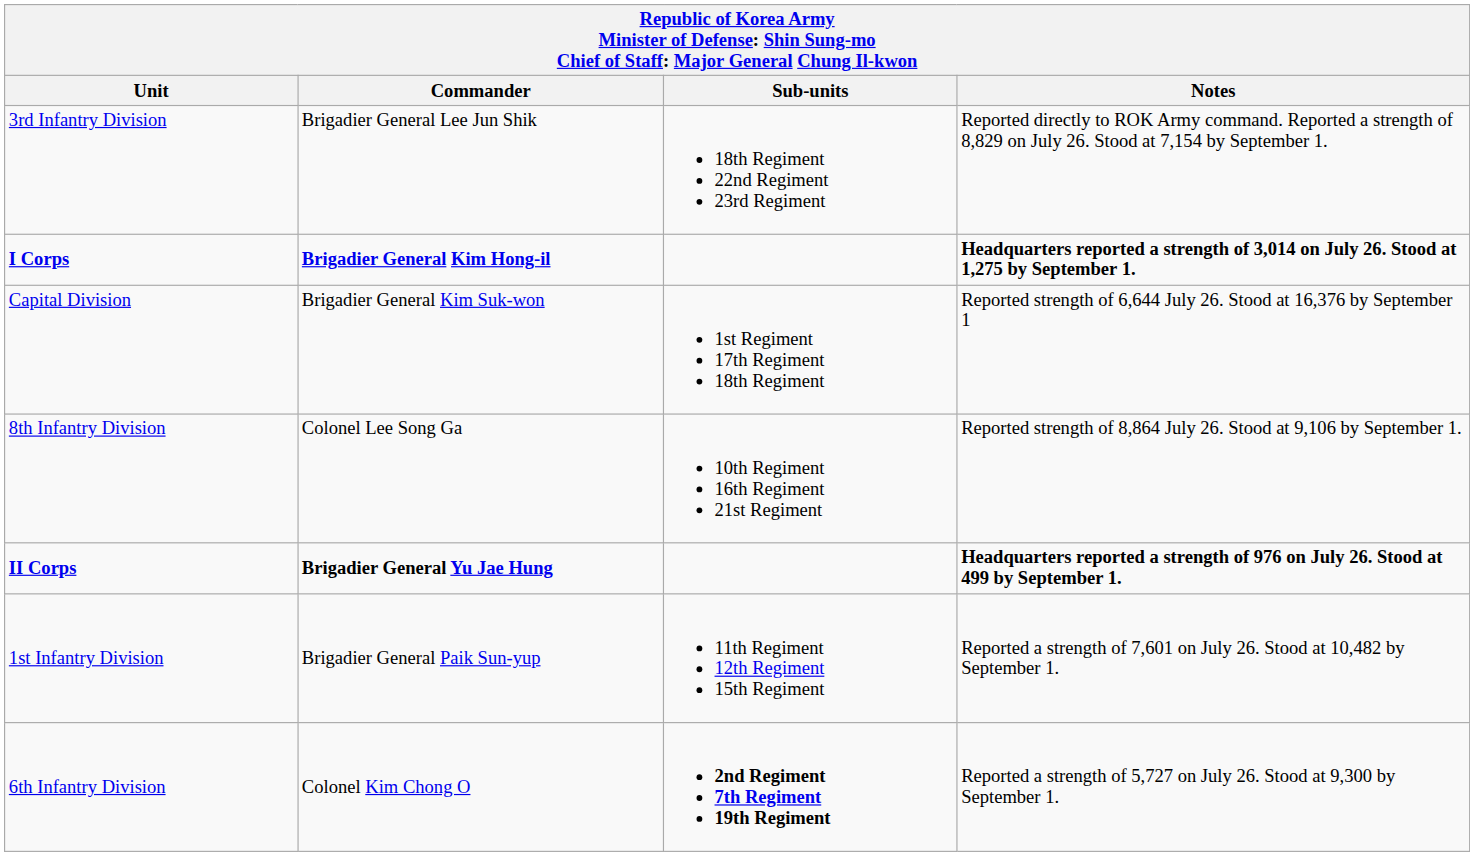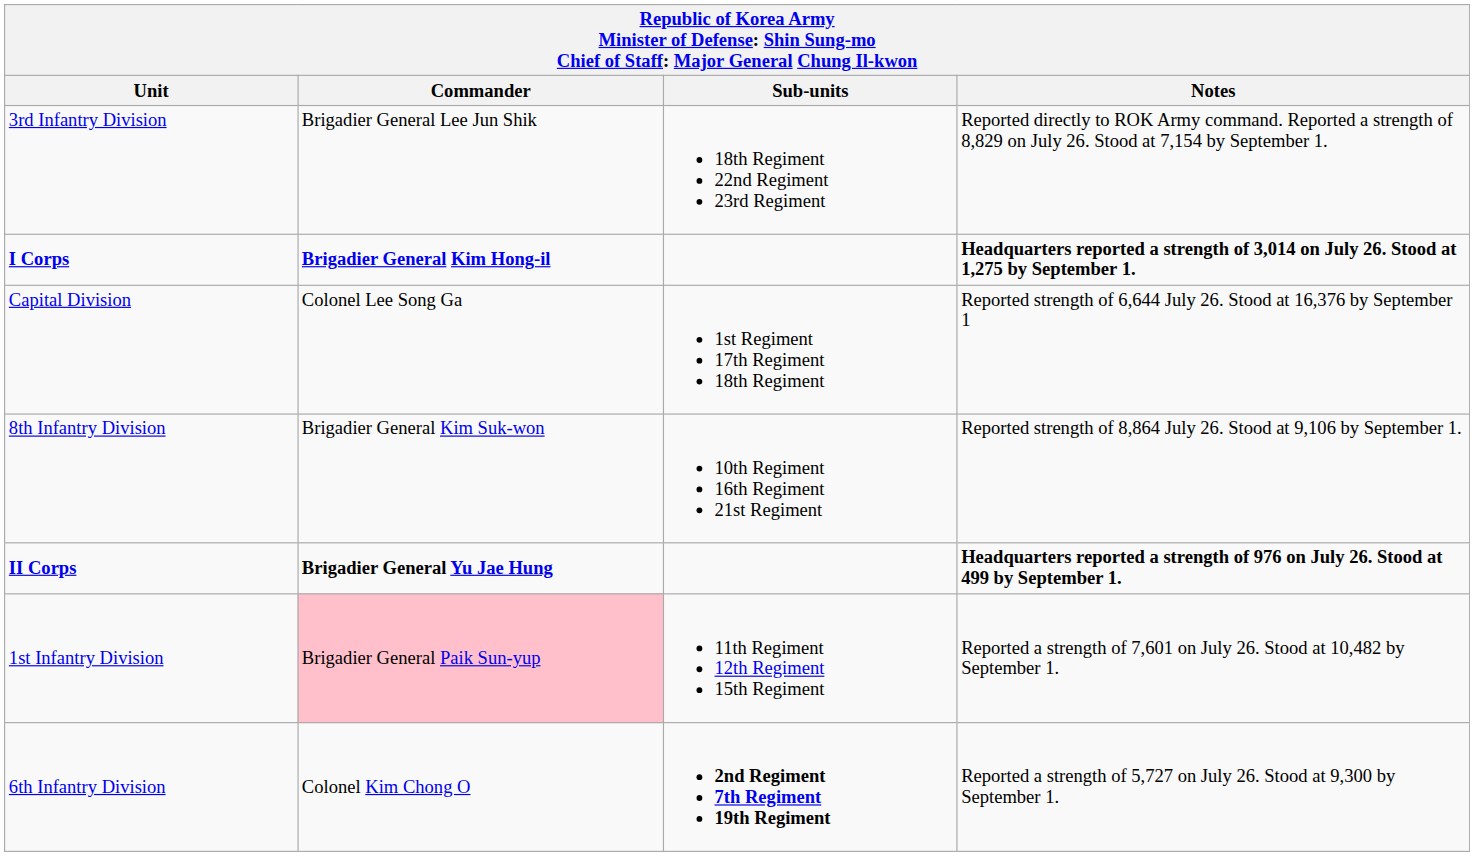(423, 299) Brigadier General Kim Suk-won -> (382, 299) Colonel Lee Song Ga
(382, 428) Colonel Lee Song Ga -> (423, 428) Brigadier General Kim Suk-won
(421, 657) no background -> (421, 657) pink background
